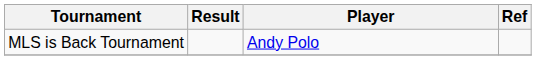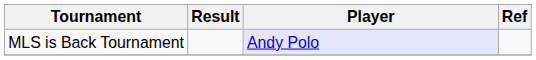(283, 42) no background -> (283, 42) lavender background
